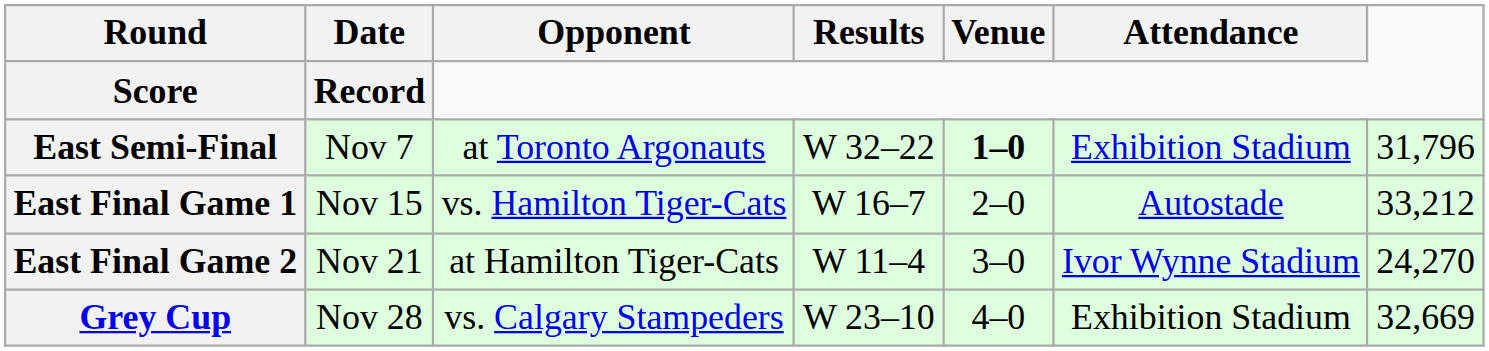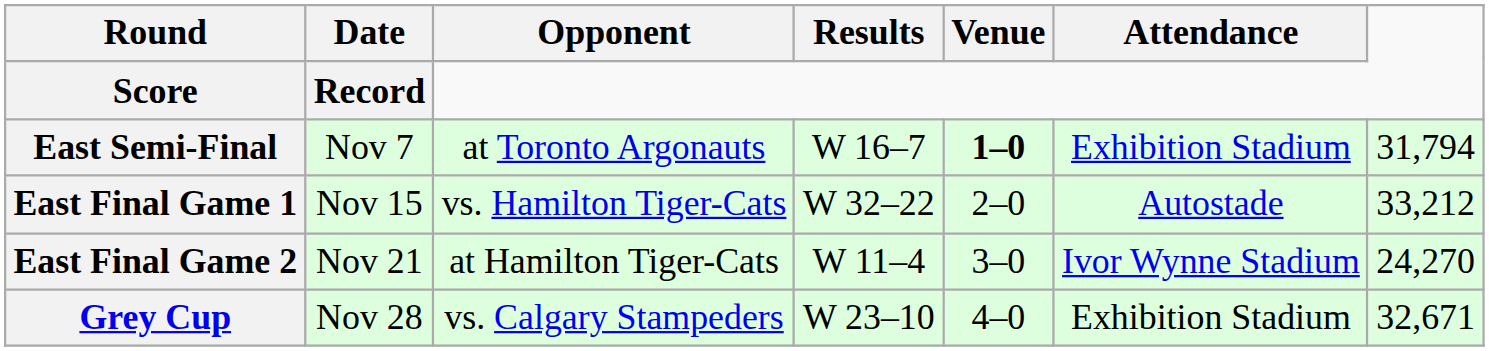(869, 146) W 32–22 -> (869, 146) W 16–7
(1426, 146) 31,796 -> (1426, 146) 31,794
(869, 203) W 16–7 -> (869, 203) W 32–22
(1426, 317) 32,669 -> (1426, 317) 32,671
